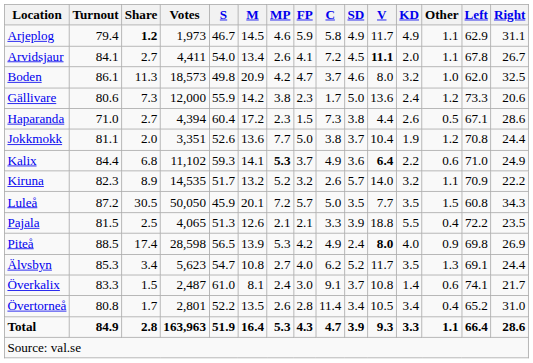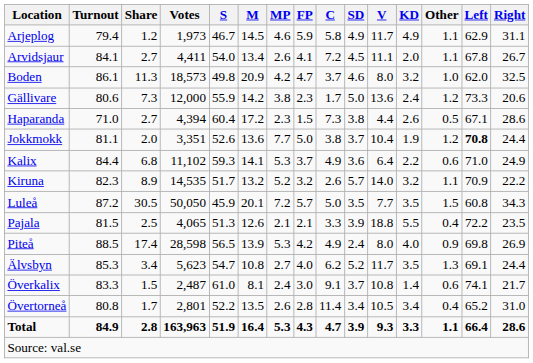(149, 35) bold -> (149, 35) normal
(382, 56) bold -> (382, 56) normal
(476, 139) normal -> (476, 139) bold
(282, 160) bold -> (282, 160) normal
(385, 160) bold -> (385, 160) normal
(385, 243) bold -> (385, 243) normal
